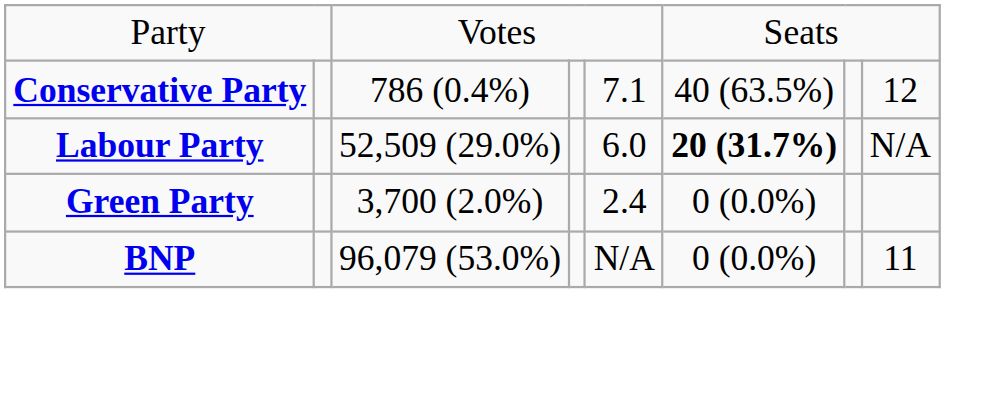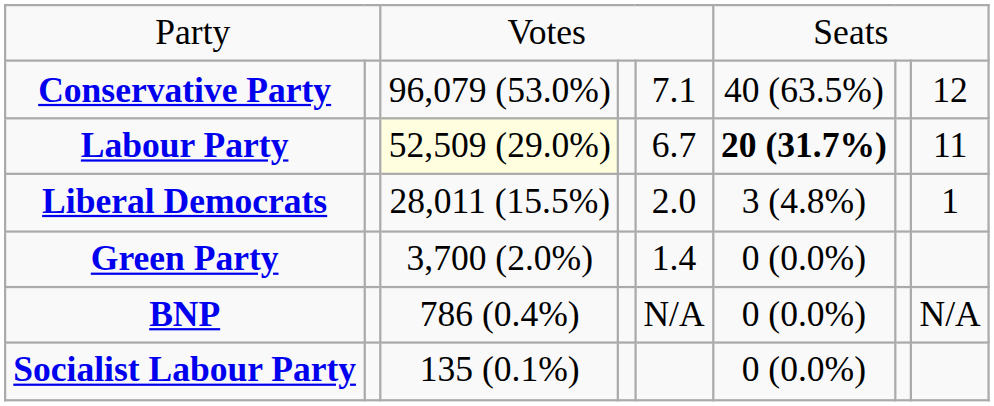(450, 88) 786 (0.4%) -> (500, 88) 96,079 (53.0%)
(450, 145) no background -> (500, 145) lightyellow background
(624, 145) 6.0 -> (674, 145) 6.7
(900, 145) N/A -> (950, 145) 11
+ row: (185, 201)
(624, 201) 2.4 -> (674, 257) 1.4
(450, 257) 96,079 (53.0%) -> (500, 314) 786 (0.4%)
(900, 257) 11 -> (950, 314) N/A
+ row: (185, 370)
